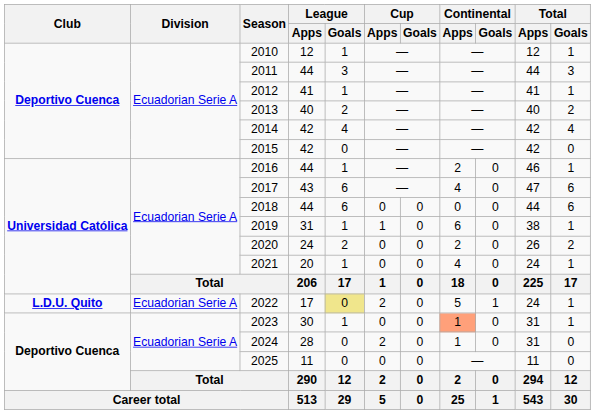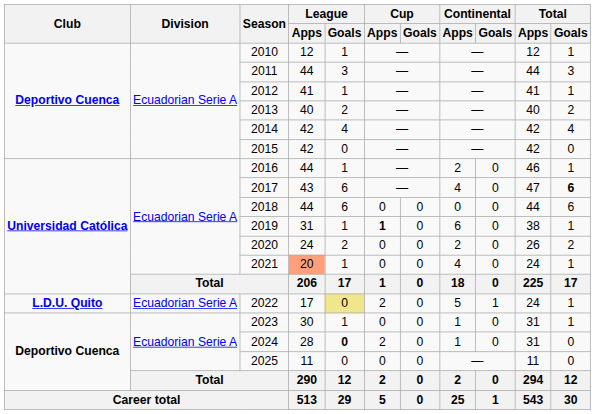(571, 187) normal -> (571, 187) bold
(382, 226) normal -> (382, 226) bold
(307, 264) no background -> (307, 264) lightsalmon background
(458, 322) lightsalmon background -> (458, 322) no background
(345, 341) normal -> (345, 341) bold
